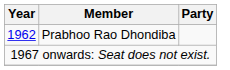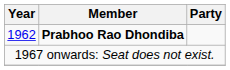(109, 34) normal -> (113, 34) bold
